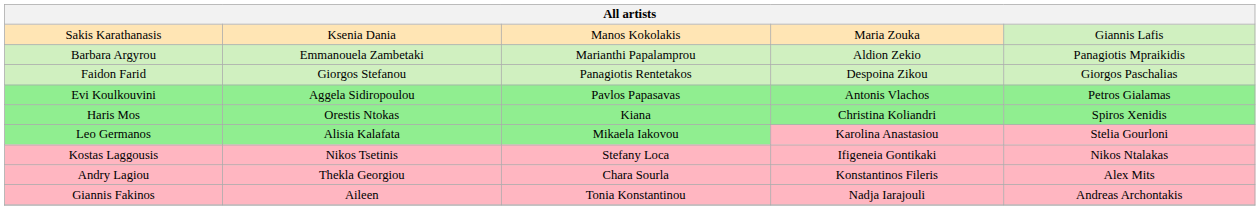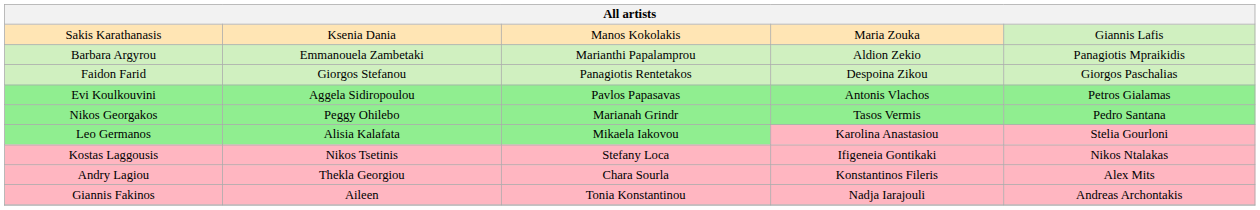+ row: (113, 114)
- row: (113, 114)
